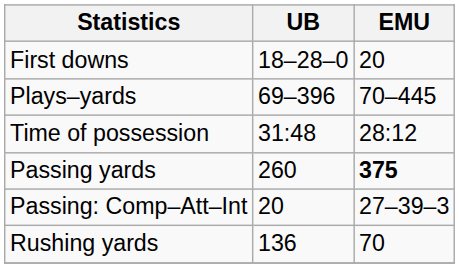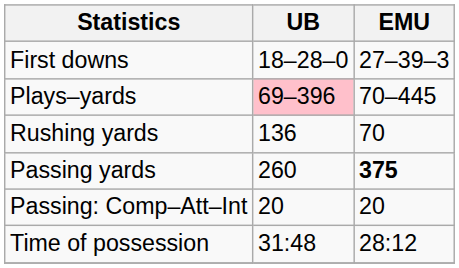(372, 59) 20 -> (404, 59) 27–39–3
(297, 96) no background -> (297, 96) pink background
rows swapped: (84, 243) <-> (110, 133)
(404, 207) 27–39–3 -> (372, 207) 20
